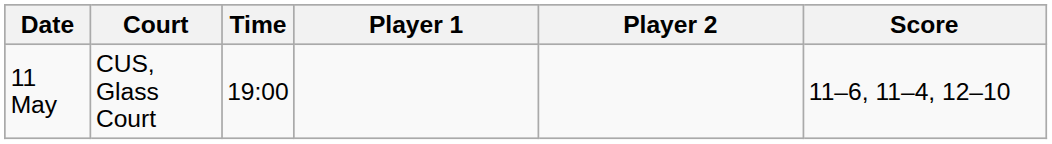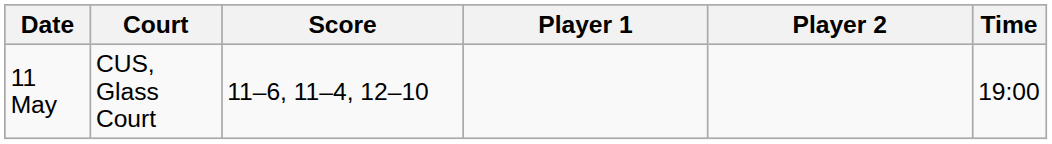columns swapped: (258, 25) <-> (924, 25)
